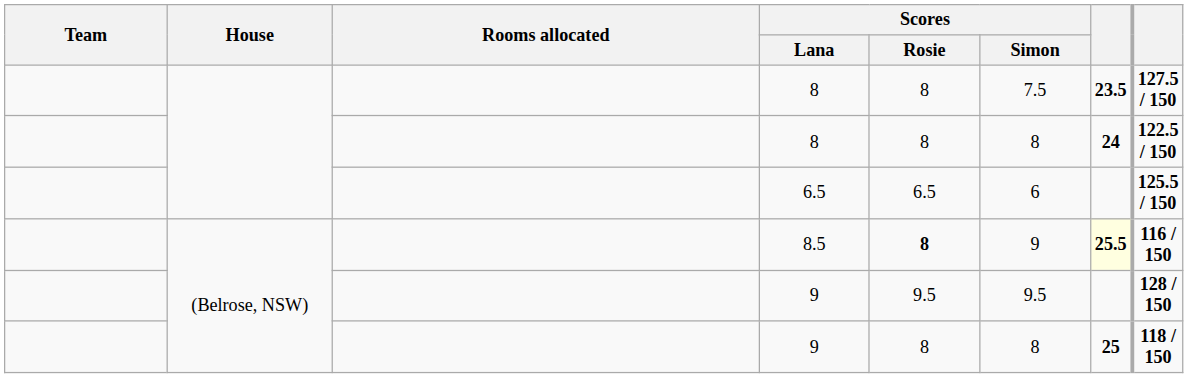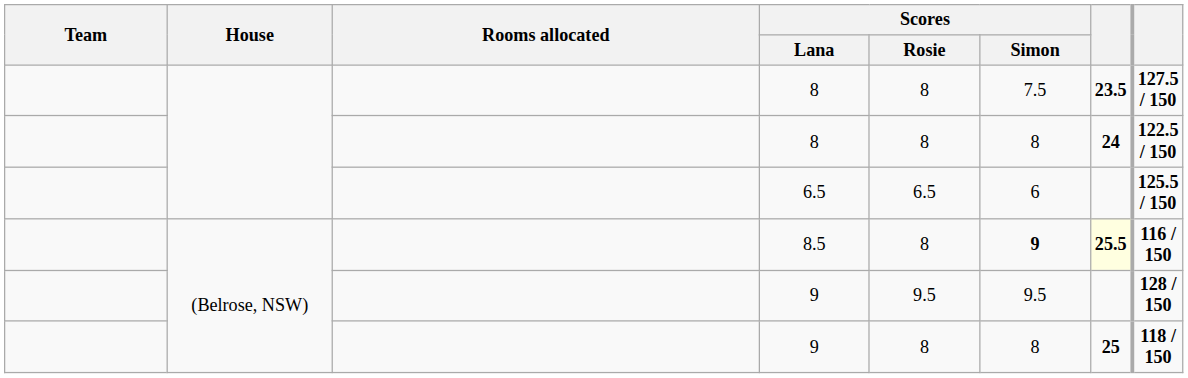(924, 244) bold -> (924, 244) normal
(1035, 244) normal -> (1035, 244) bold
